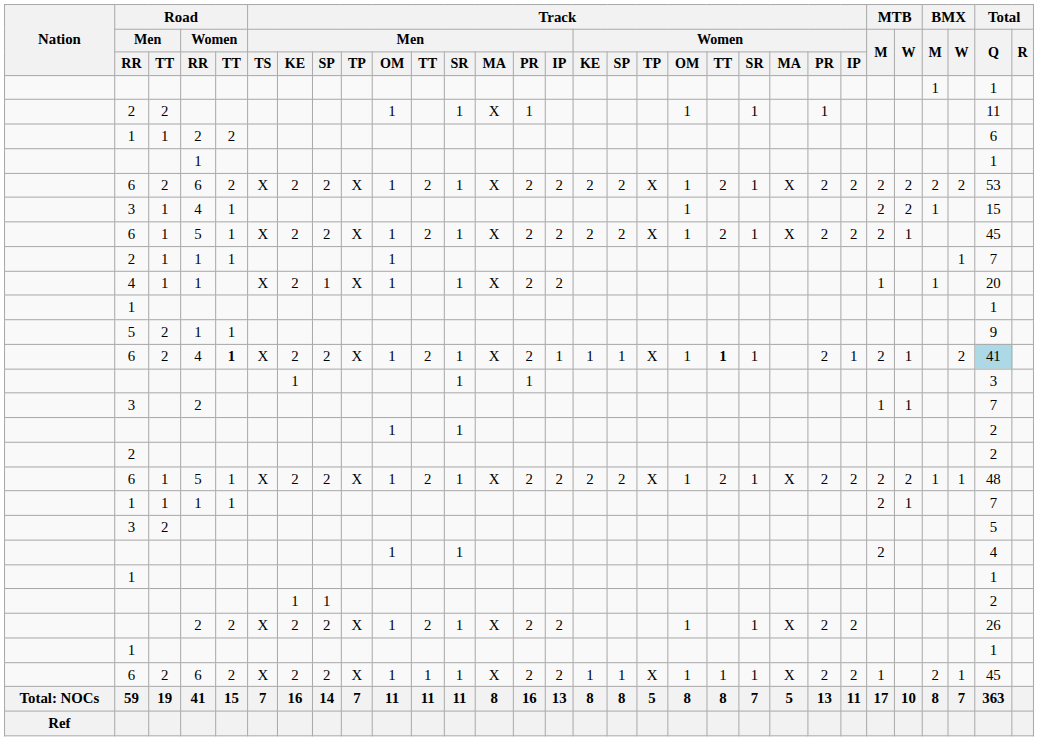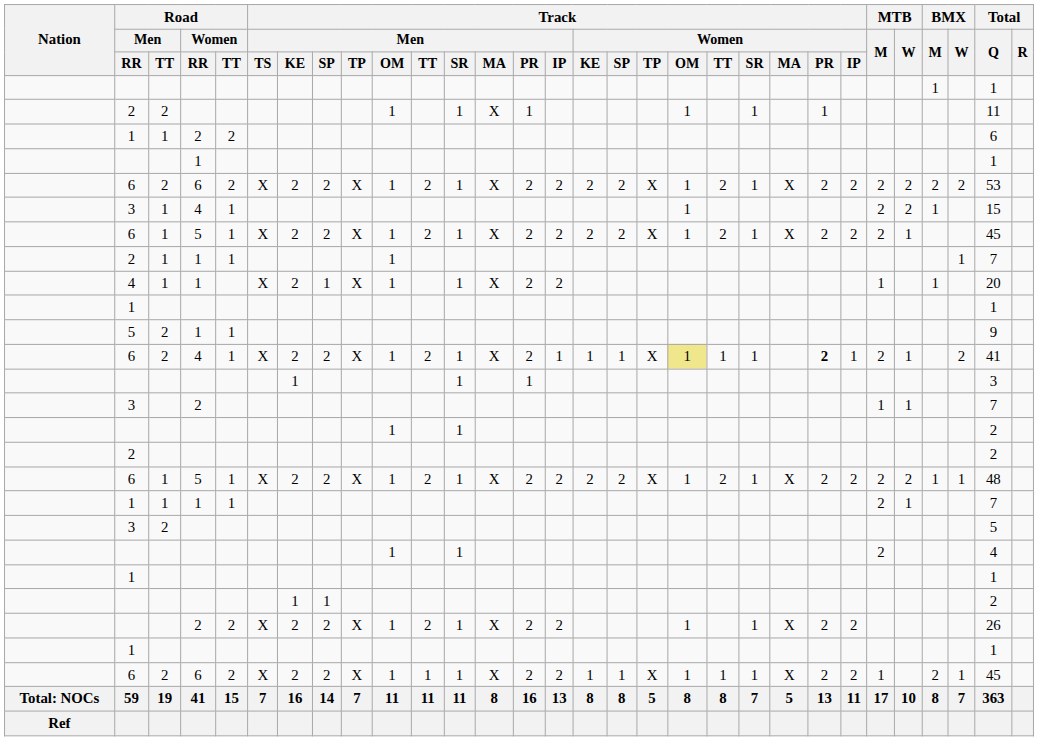(231, 356) bold -> (231, 356) normal
(687, 356) no background -> (687, 356) khaki background
(723, 356) bold -> (723, 356) normal
(824, 356) normal -> (824, 356) bold
(993, 356) lightblue background -> (993, 356) no background
